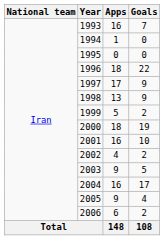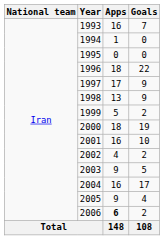(116, 213) normal -> (116, 213) bold
